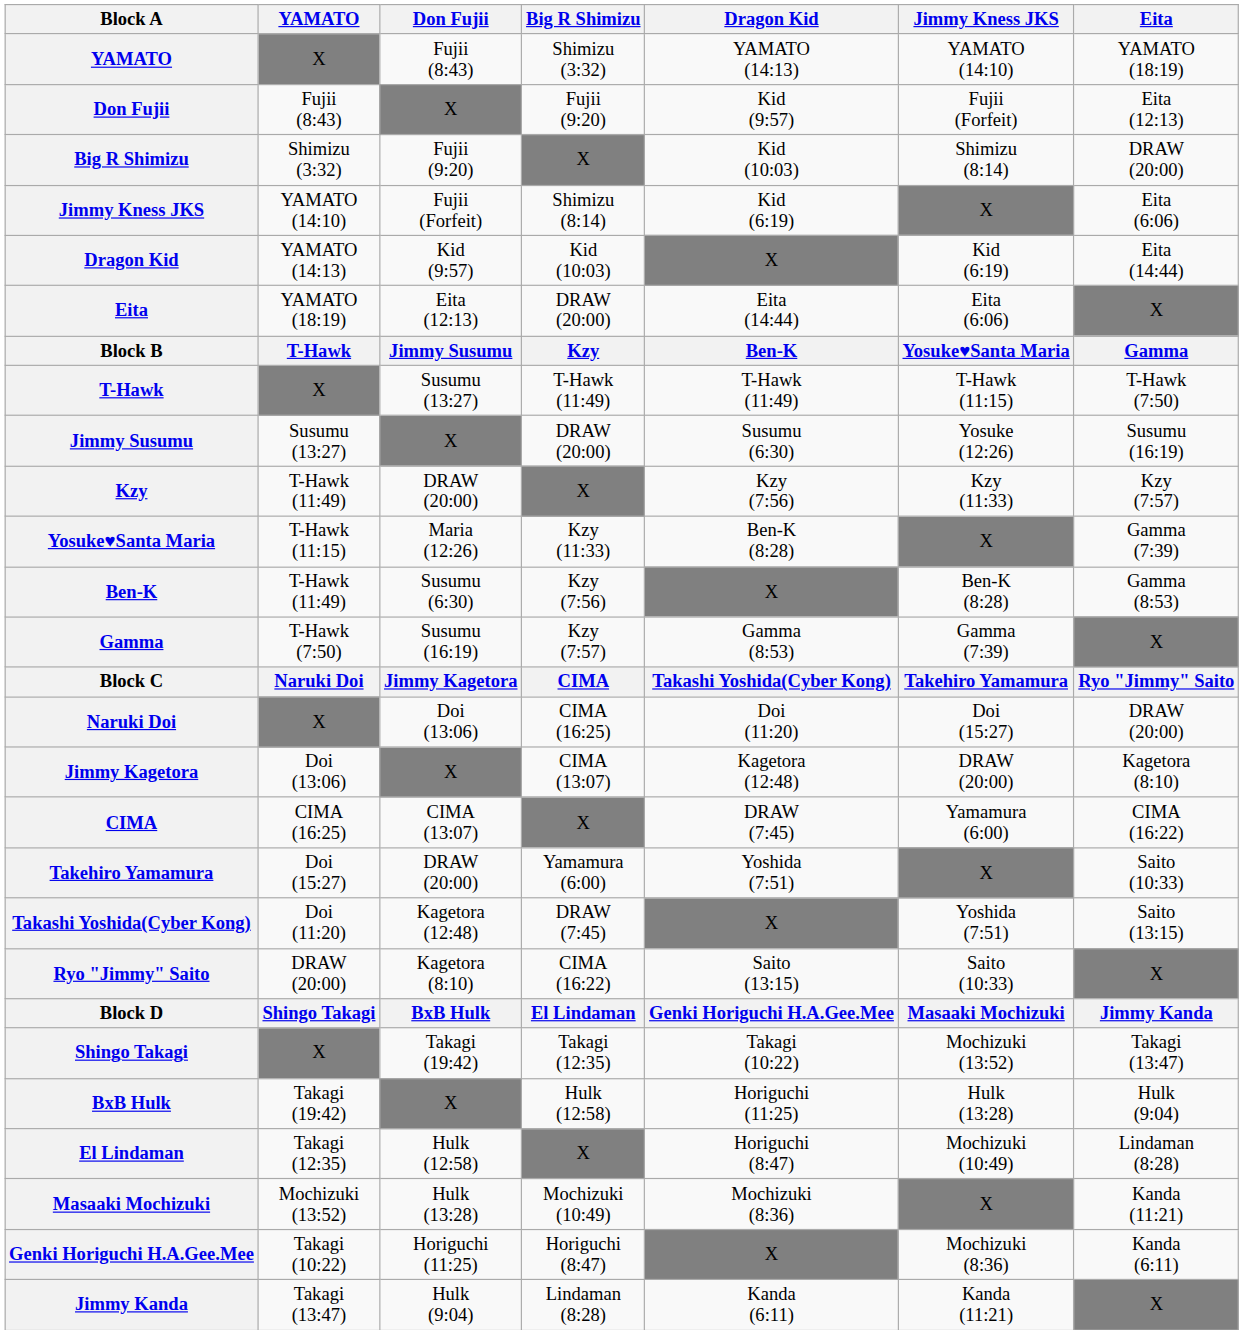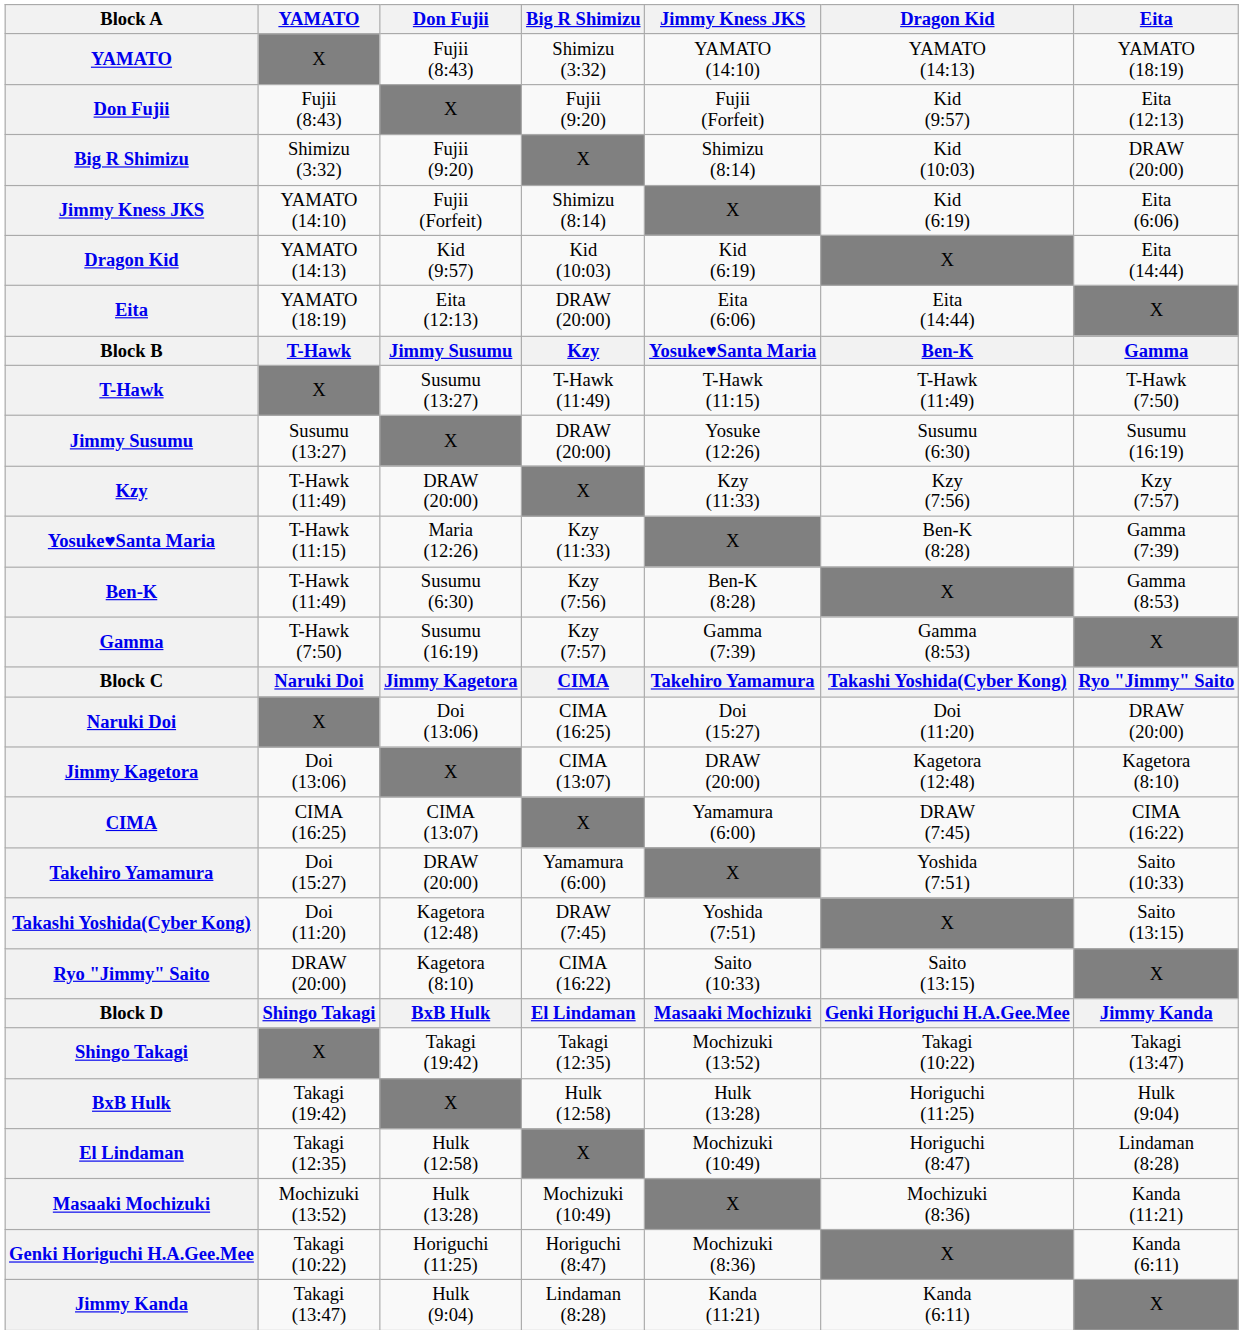columns swapped: (986, 19) <-> (772, 19)
